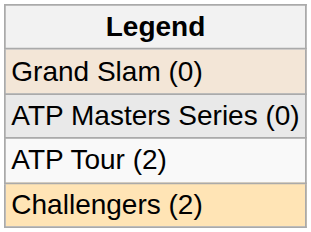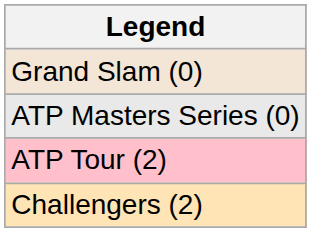(89, 159) no background -> (89, 159) pink background
